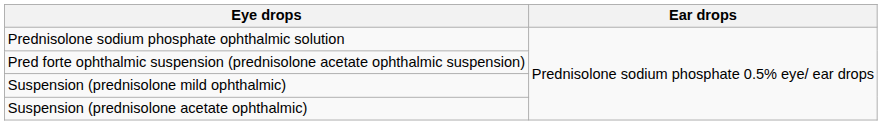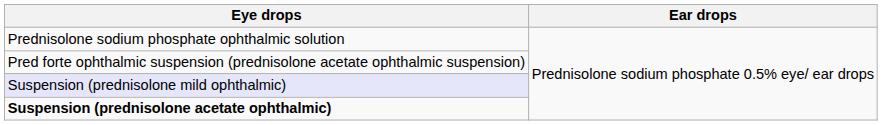(147, 85) no background -> (147, 85) lavender background
(158, 108) normal -> (170, 108) bold
